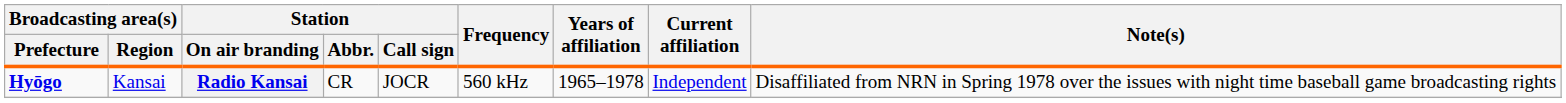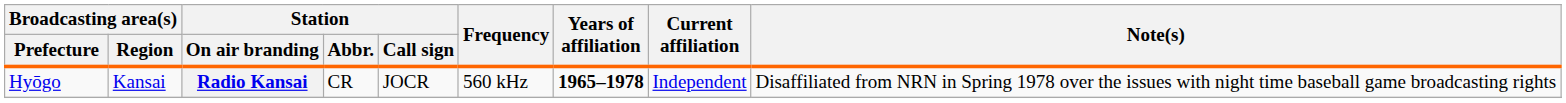(35, 82) bold -> (35, 82) normal
(601, 82) normal -> (601, 82) bold
